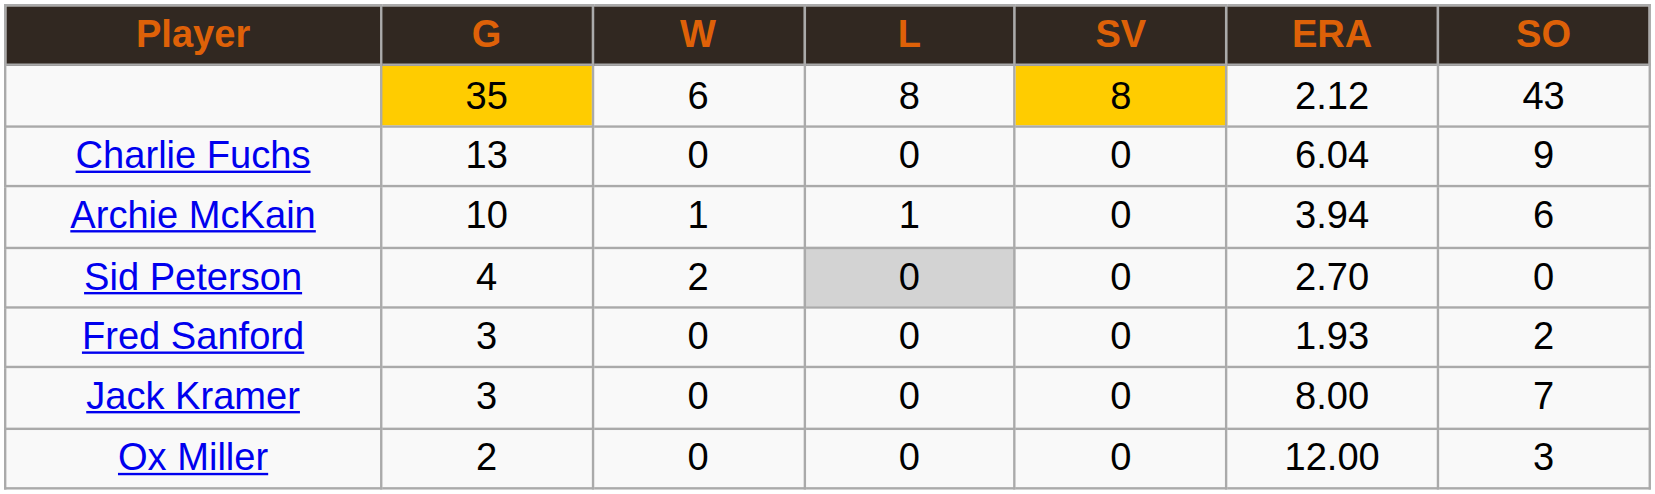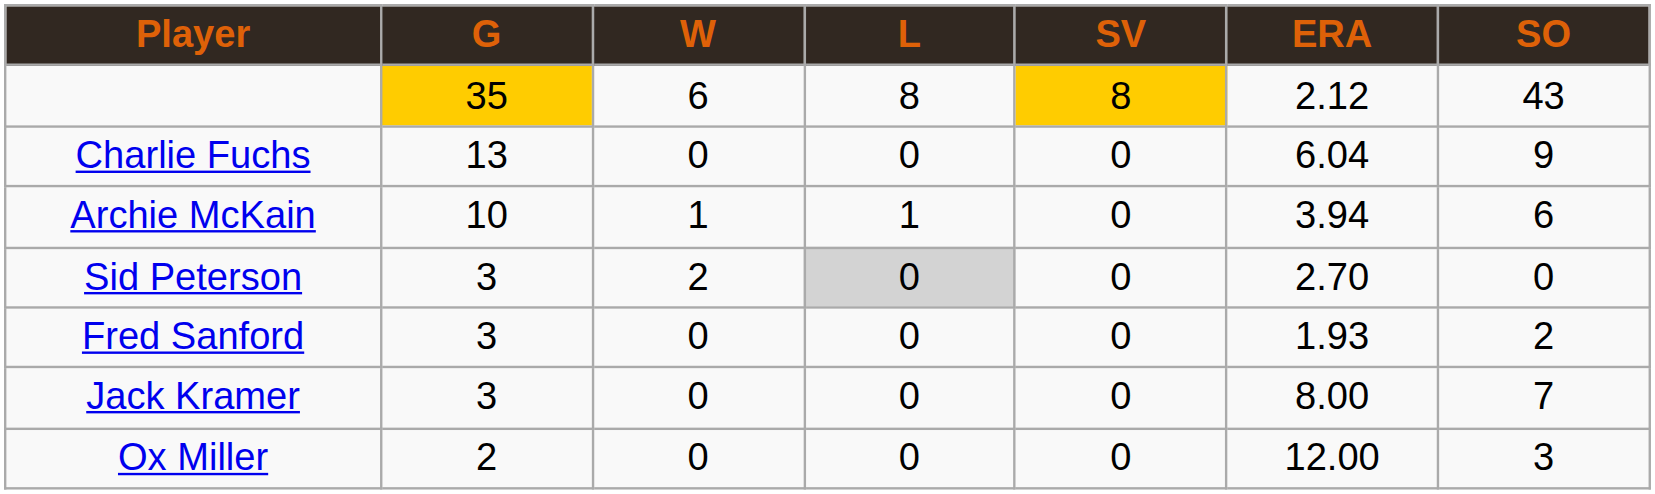(487, 276) 4 -> (487, 276) 3
